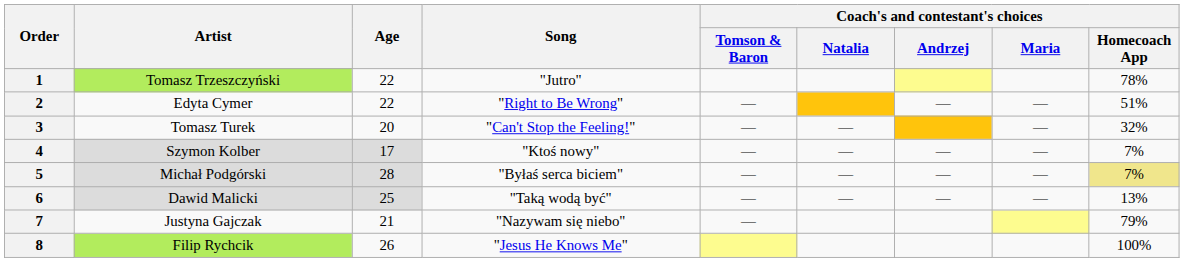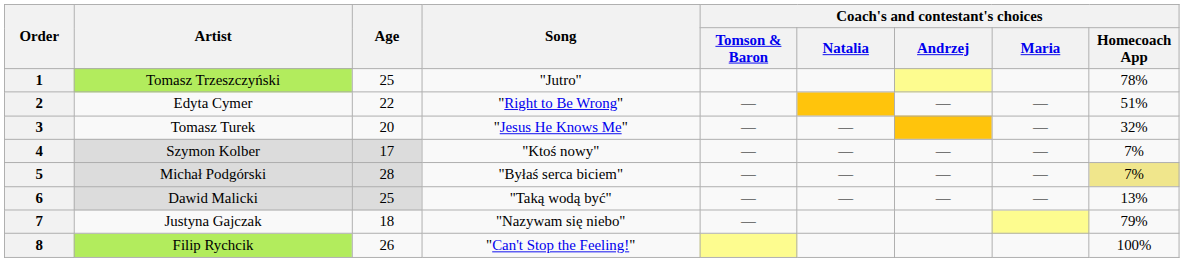(387, 80) 22 -> (387, 80) 25
(561, 127) "Can't Stop the Feeling!" -> (561, 127) "Jesus He Knows Me"
(387, 221) 21 -> (387, 221) 18
(561, 245) "Jesus He Knows Me" -> (561, 245) "Can't Stop the Feeling!"
